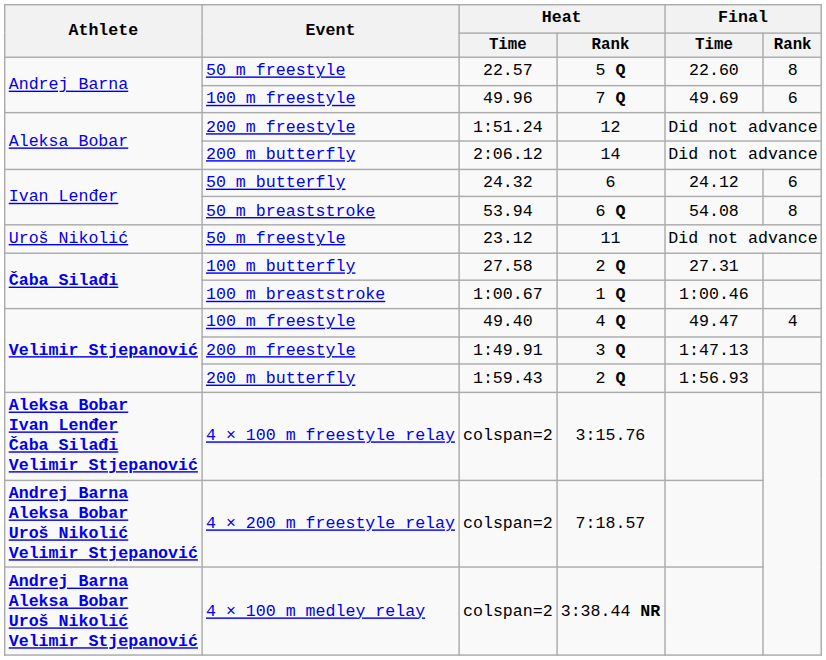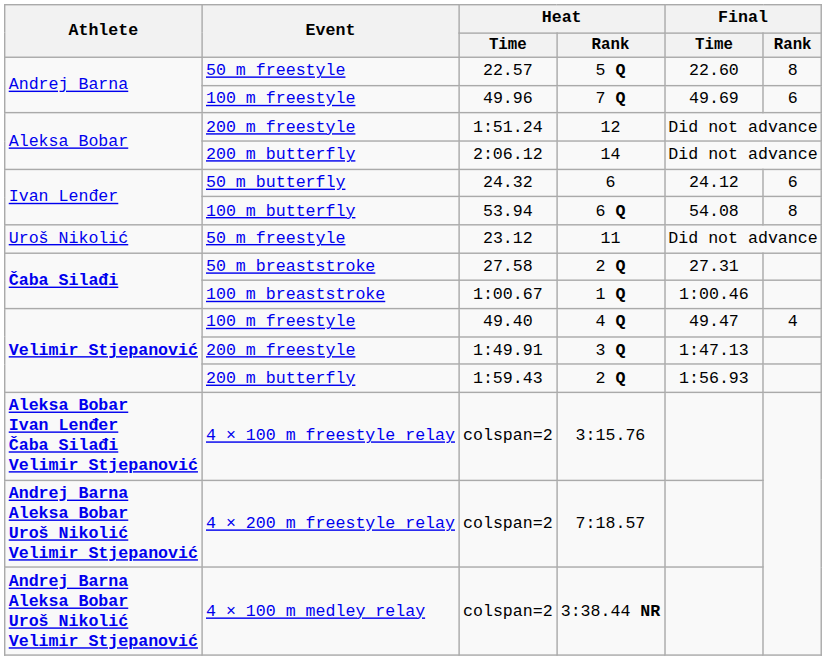(291, 211) 50 m breaststroke -> (281, 211) 100 m butterfly
(281, 266) 100 m butterfly -> (291, 266) 50 m breaststroke
